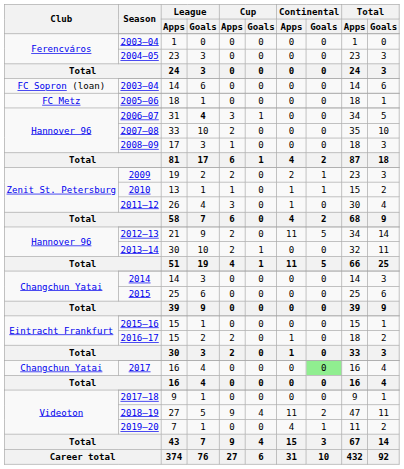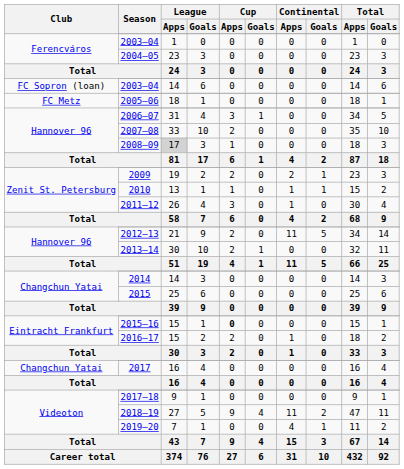(203, 116) bold -> (203, 116) normal
(174, 145) no background -> (174, 145) lightgrey background
(232, 323) normal -> (232, 323) bold
(324, 368) lightgreen background -> (324, 368) no background
